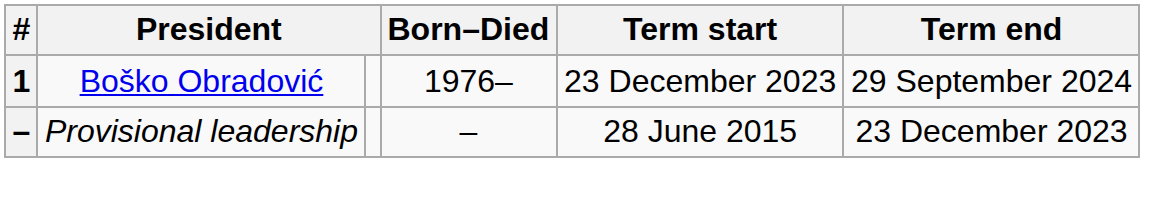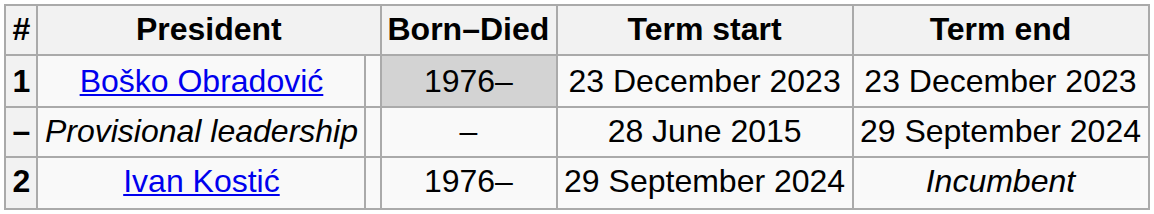(468, 80) no background -> (468, 80) lightgrey background
(992, 80) 29 September 2024 -> (1000, 80) 23 December 2023
(992, 131) 23 December 2023 -> (1000, 131) 29 September 2024
+ row: (201, 182)
